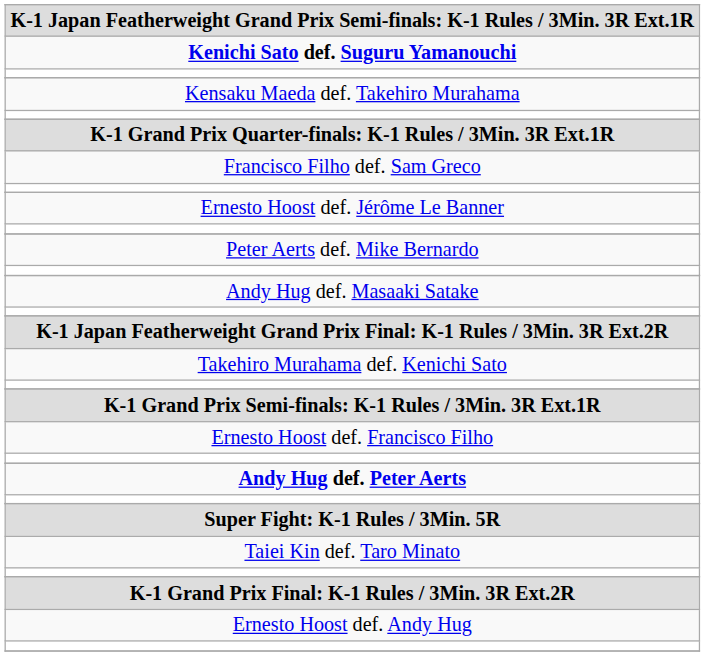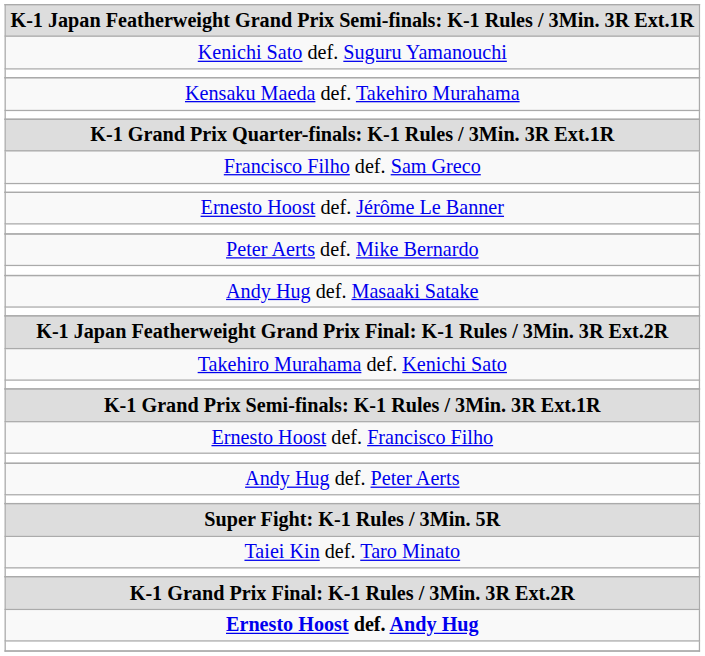(352, 52) bold -> (352, 52) normal
(352, 478) bold -> (352, 478) normal
(352, 624) normal -> (352, 624) bold
